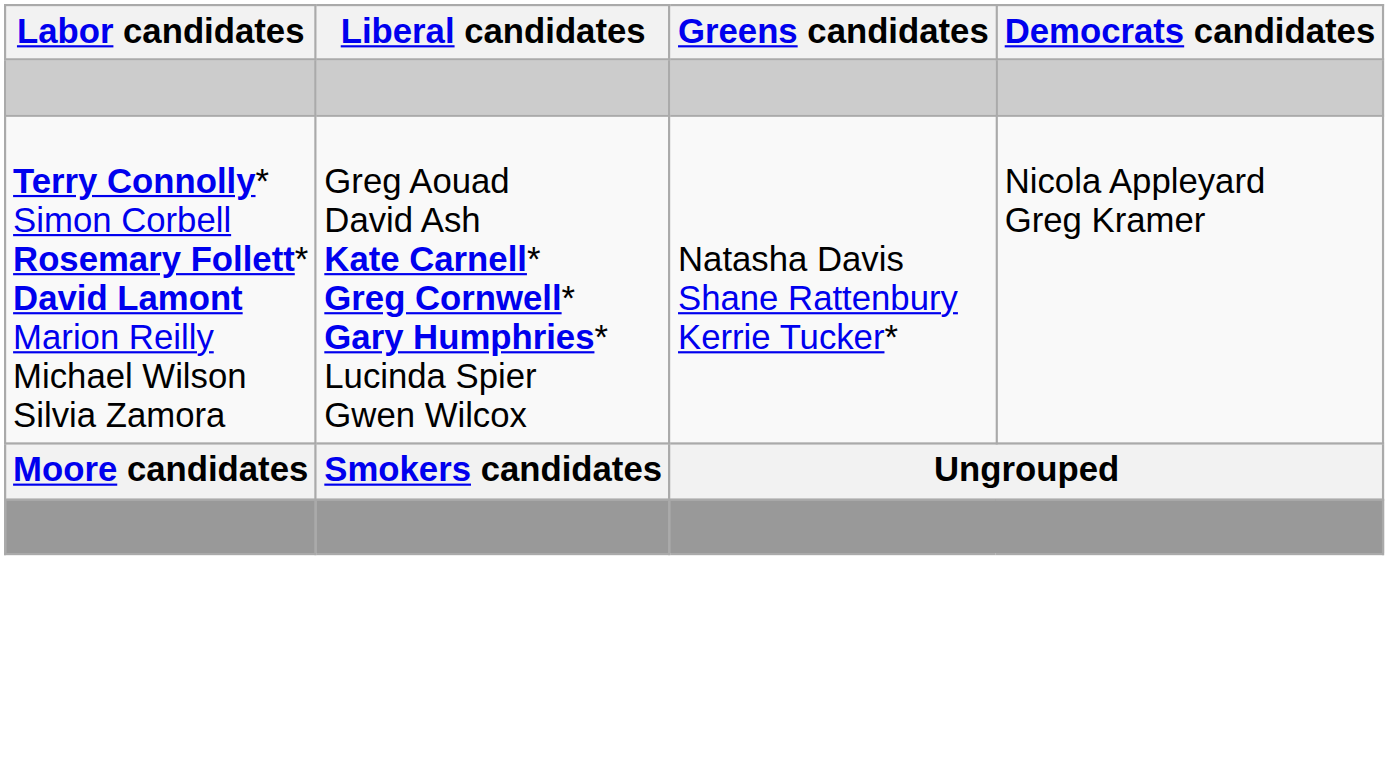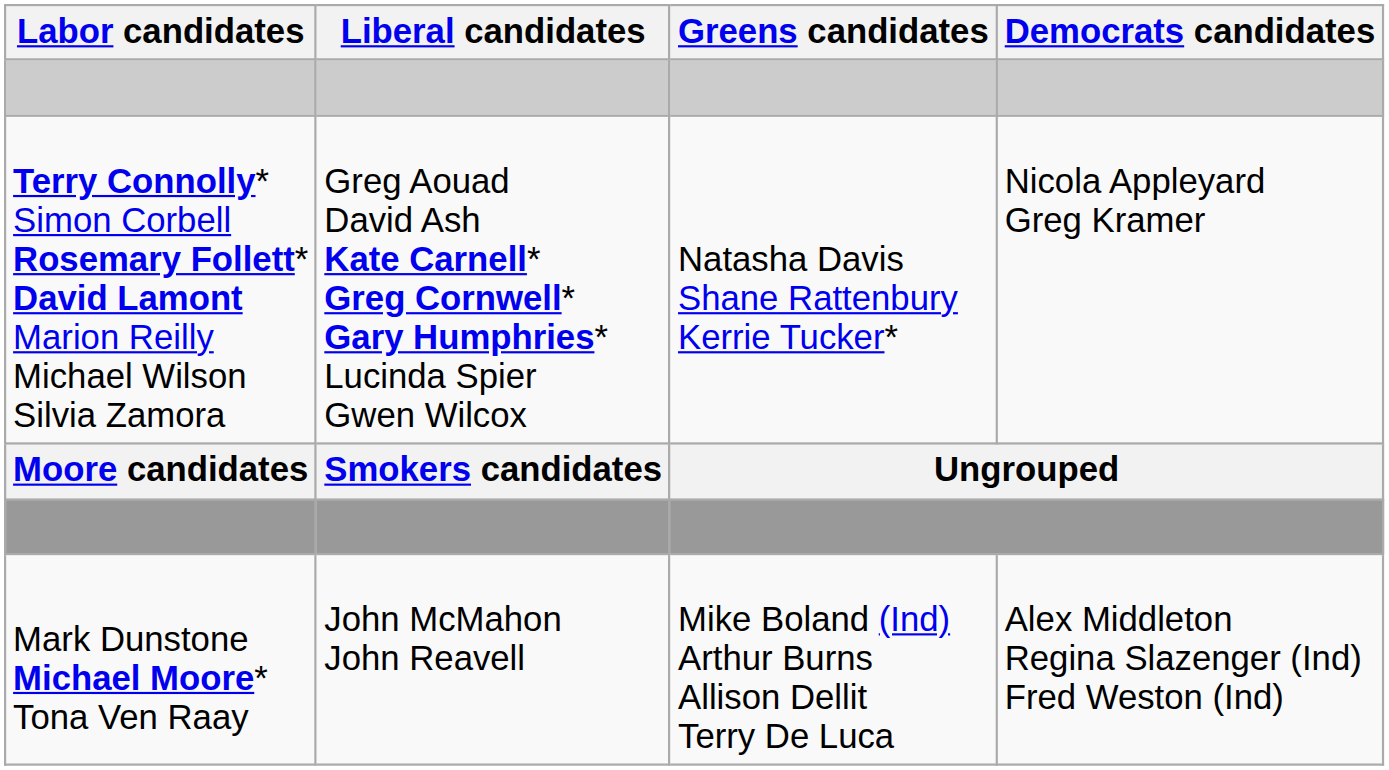+ row: (140, 678)
